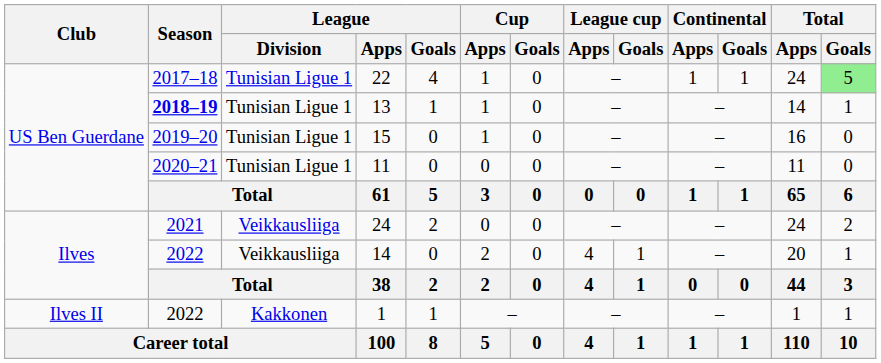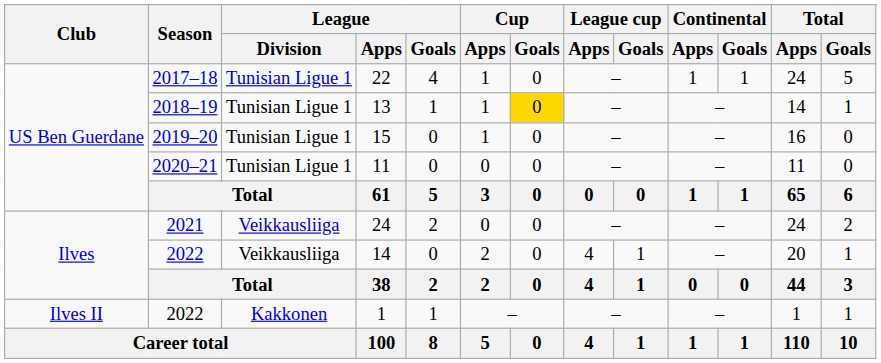(848, 78) lightgreen background -> (848, 78) no background
(185, 107) bold -> (185, 107) normal
(537, 107) no background -> (537, 107) gold background
